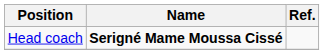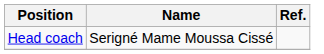(186, 37) bold -> (181, 37) normal
